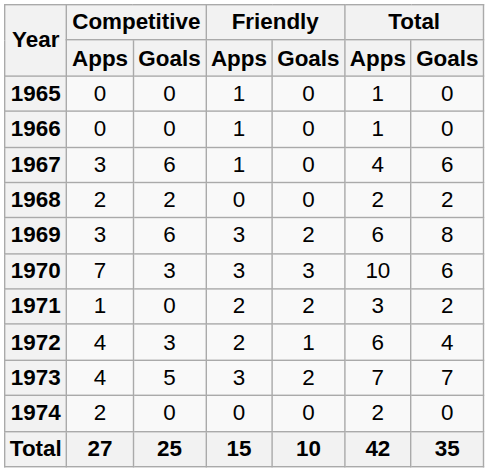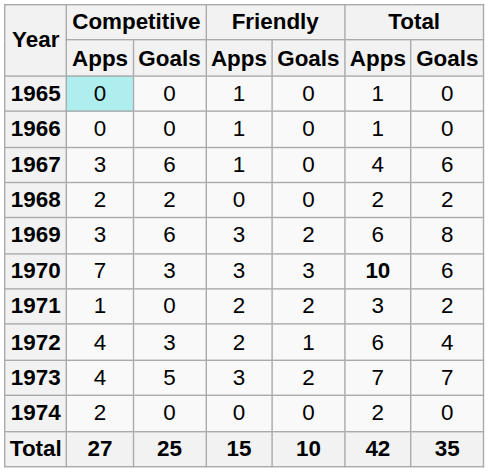(100, 93) no background -> (100, 93) paleturquoise background
(378, 270) normal -> (378, 270) bold
